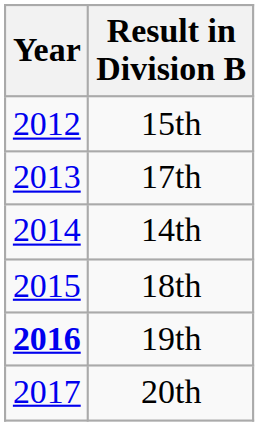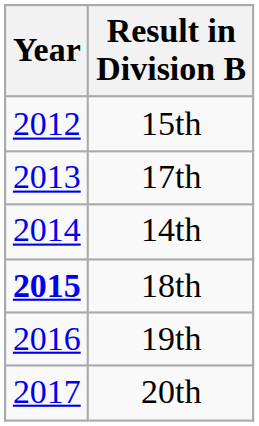(47, 284) normal -> (47, 284) bold
(47, 338) bold -> (47, 338) normal
